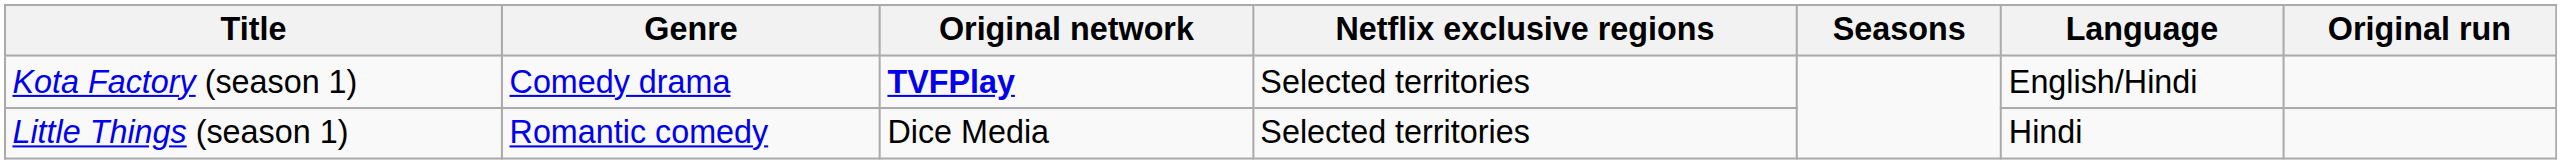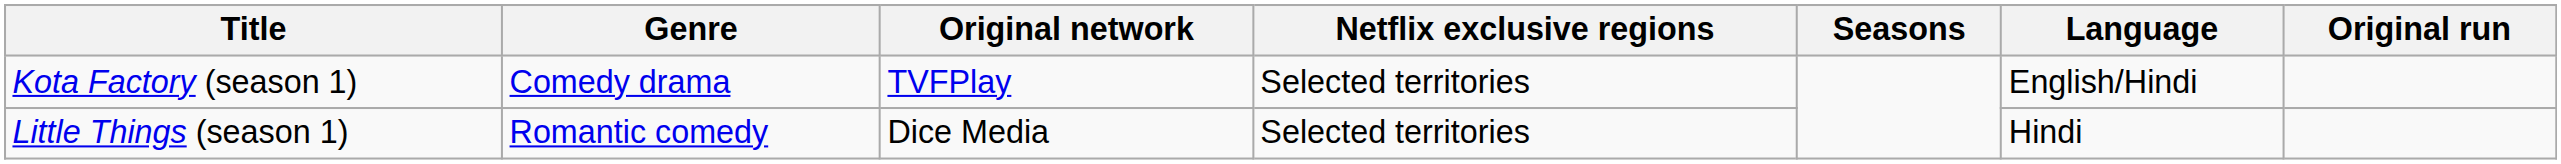(951, 81) bold -> (949, 81) normal
